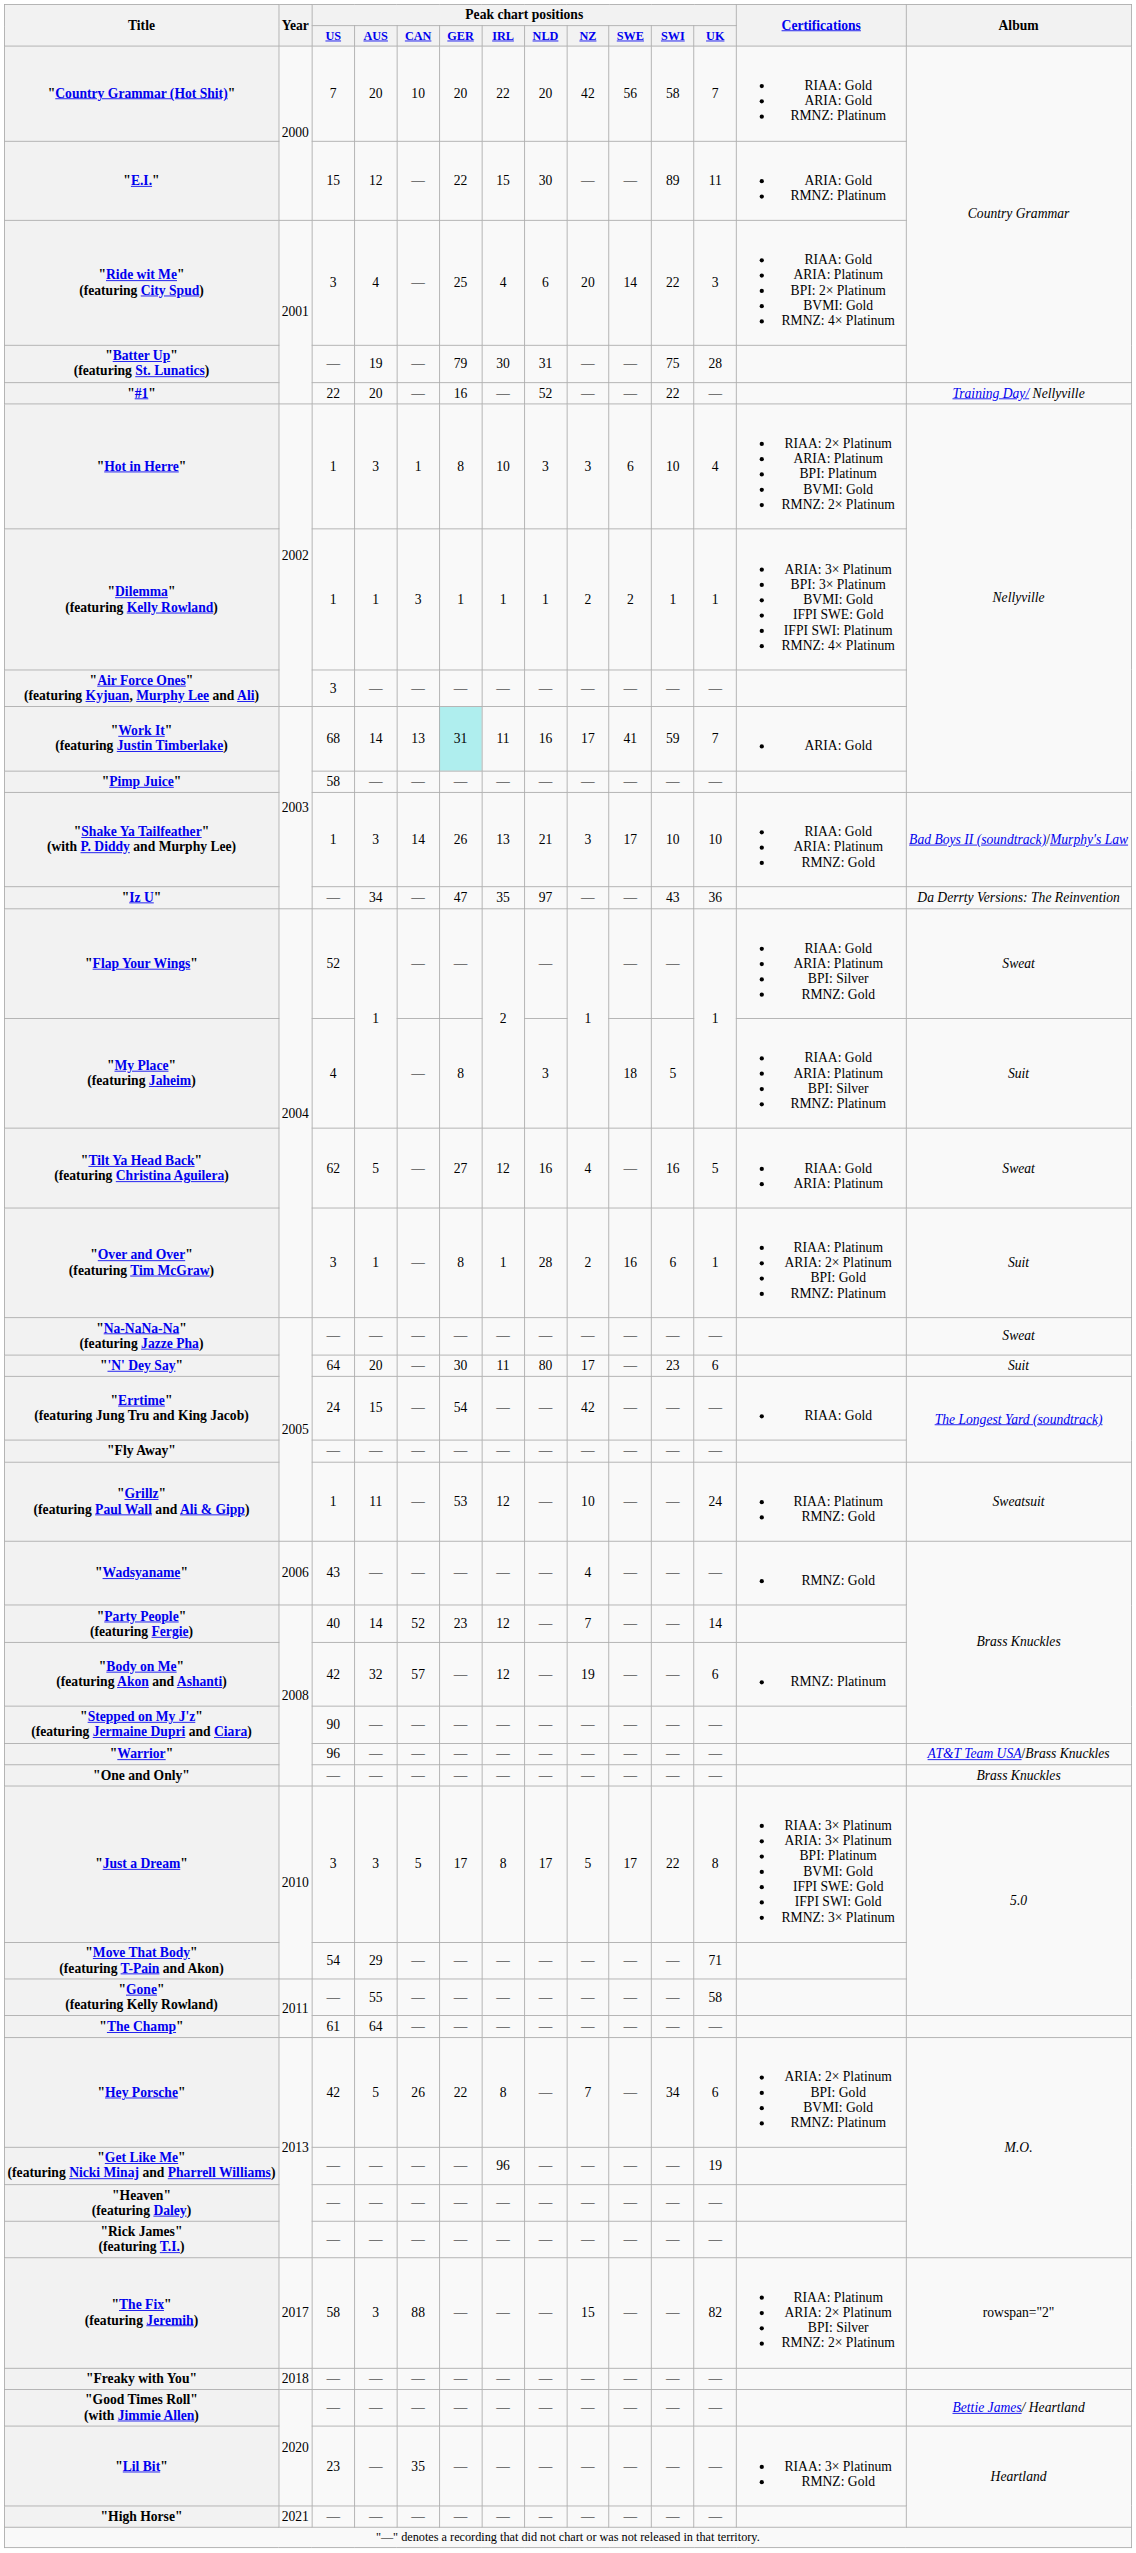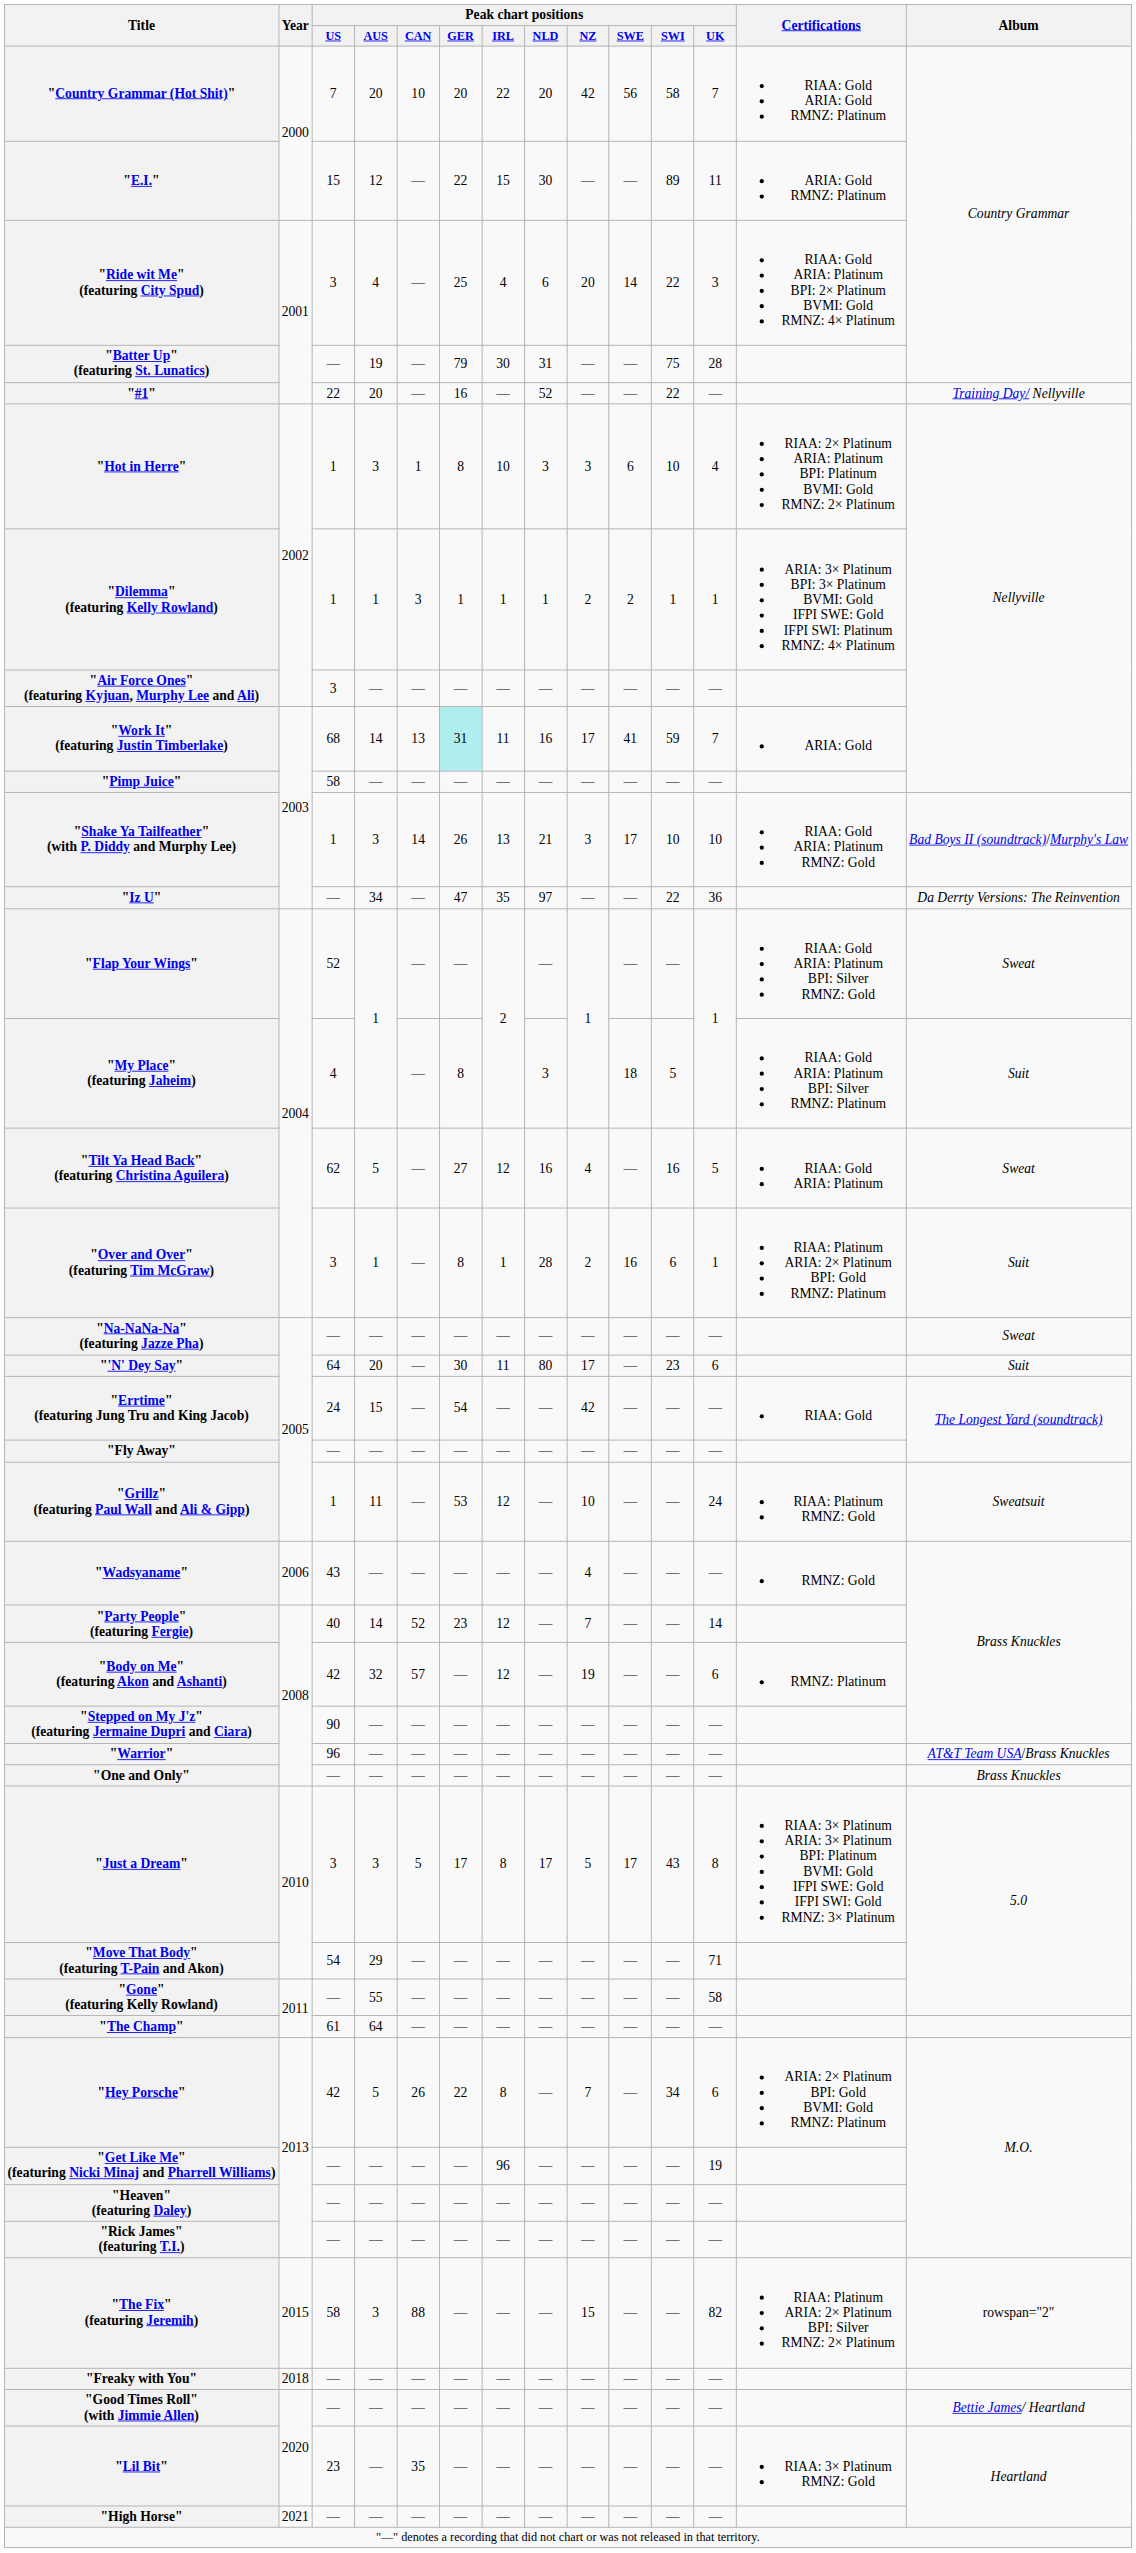(673, 897) 43 -> (673, 897) 22
(673, 1864) 22 -> (673, 1864) 43
(295, 2313) 2017 -> (295, 2313) 2015
